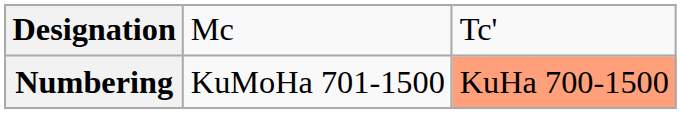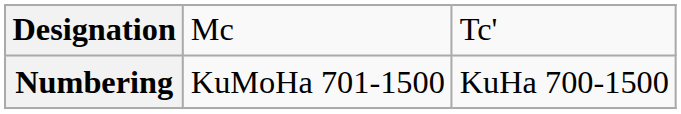(564, 81) lightsalmon background -> (564, 81) no background
